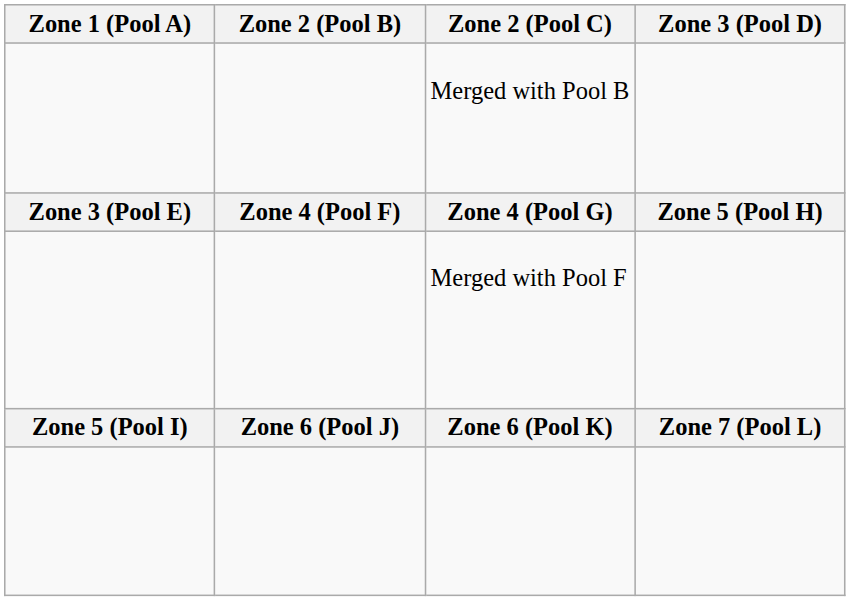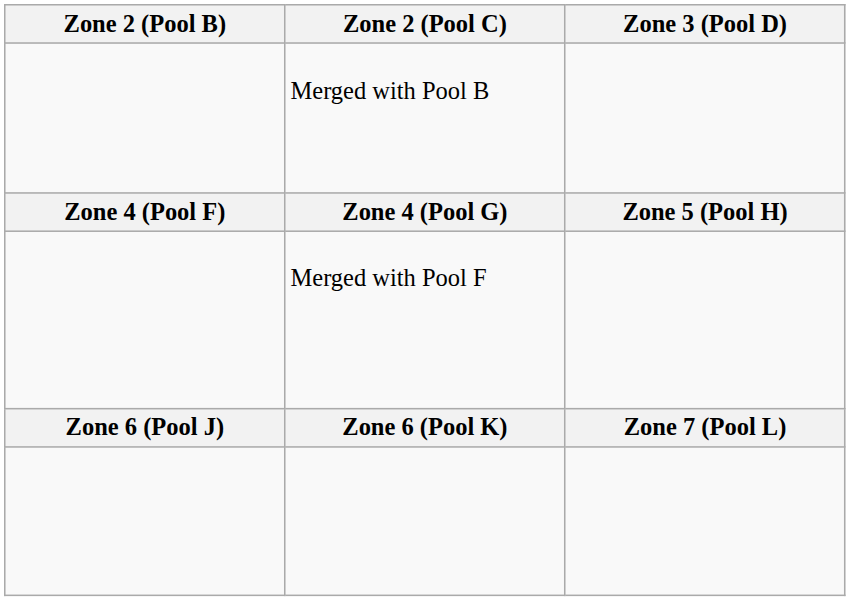- column: (110, 23)
